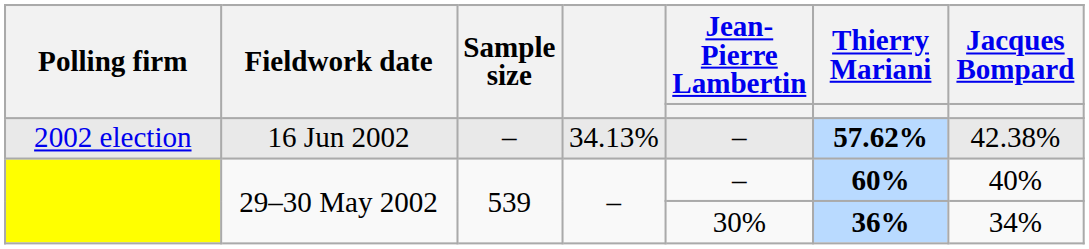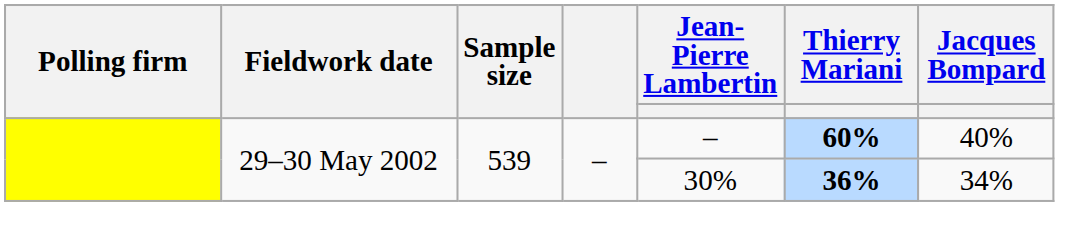- row: (113, 138)
